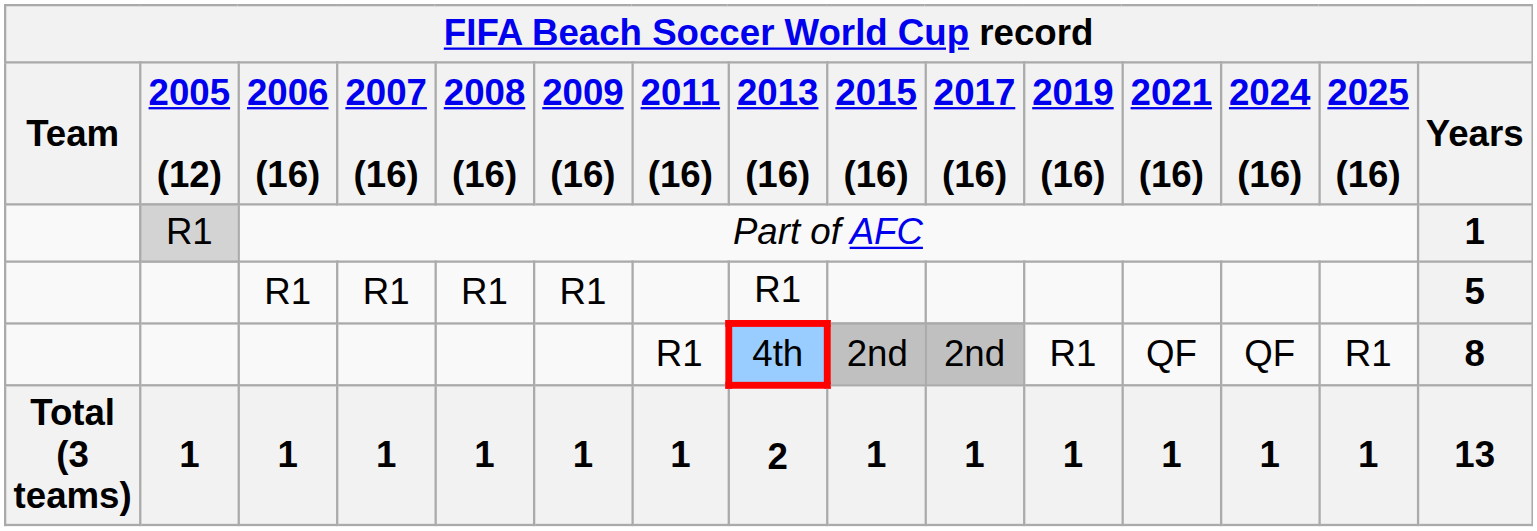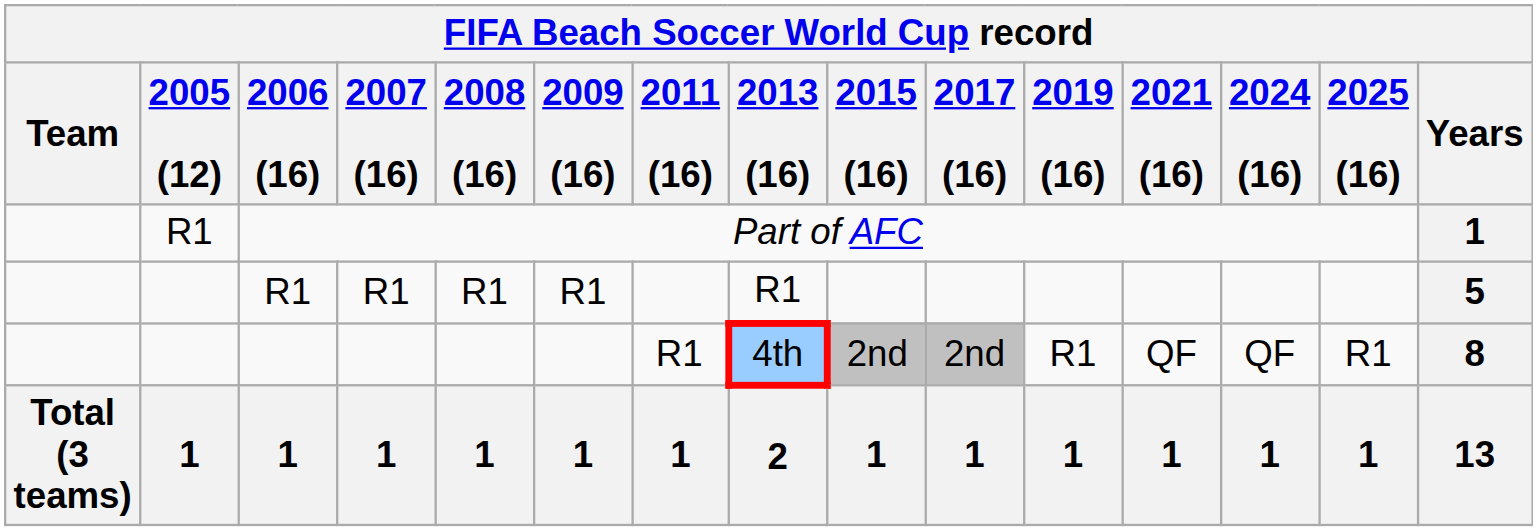(189, 232) lightgrey background -> (189, 232) no background
